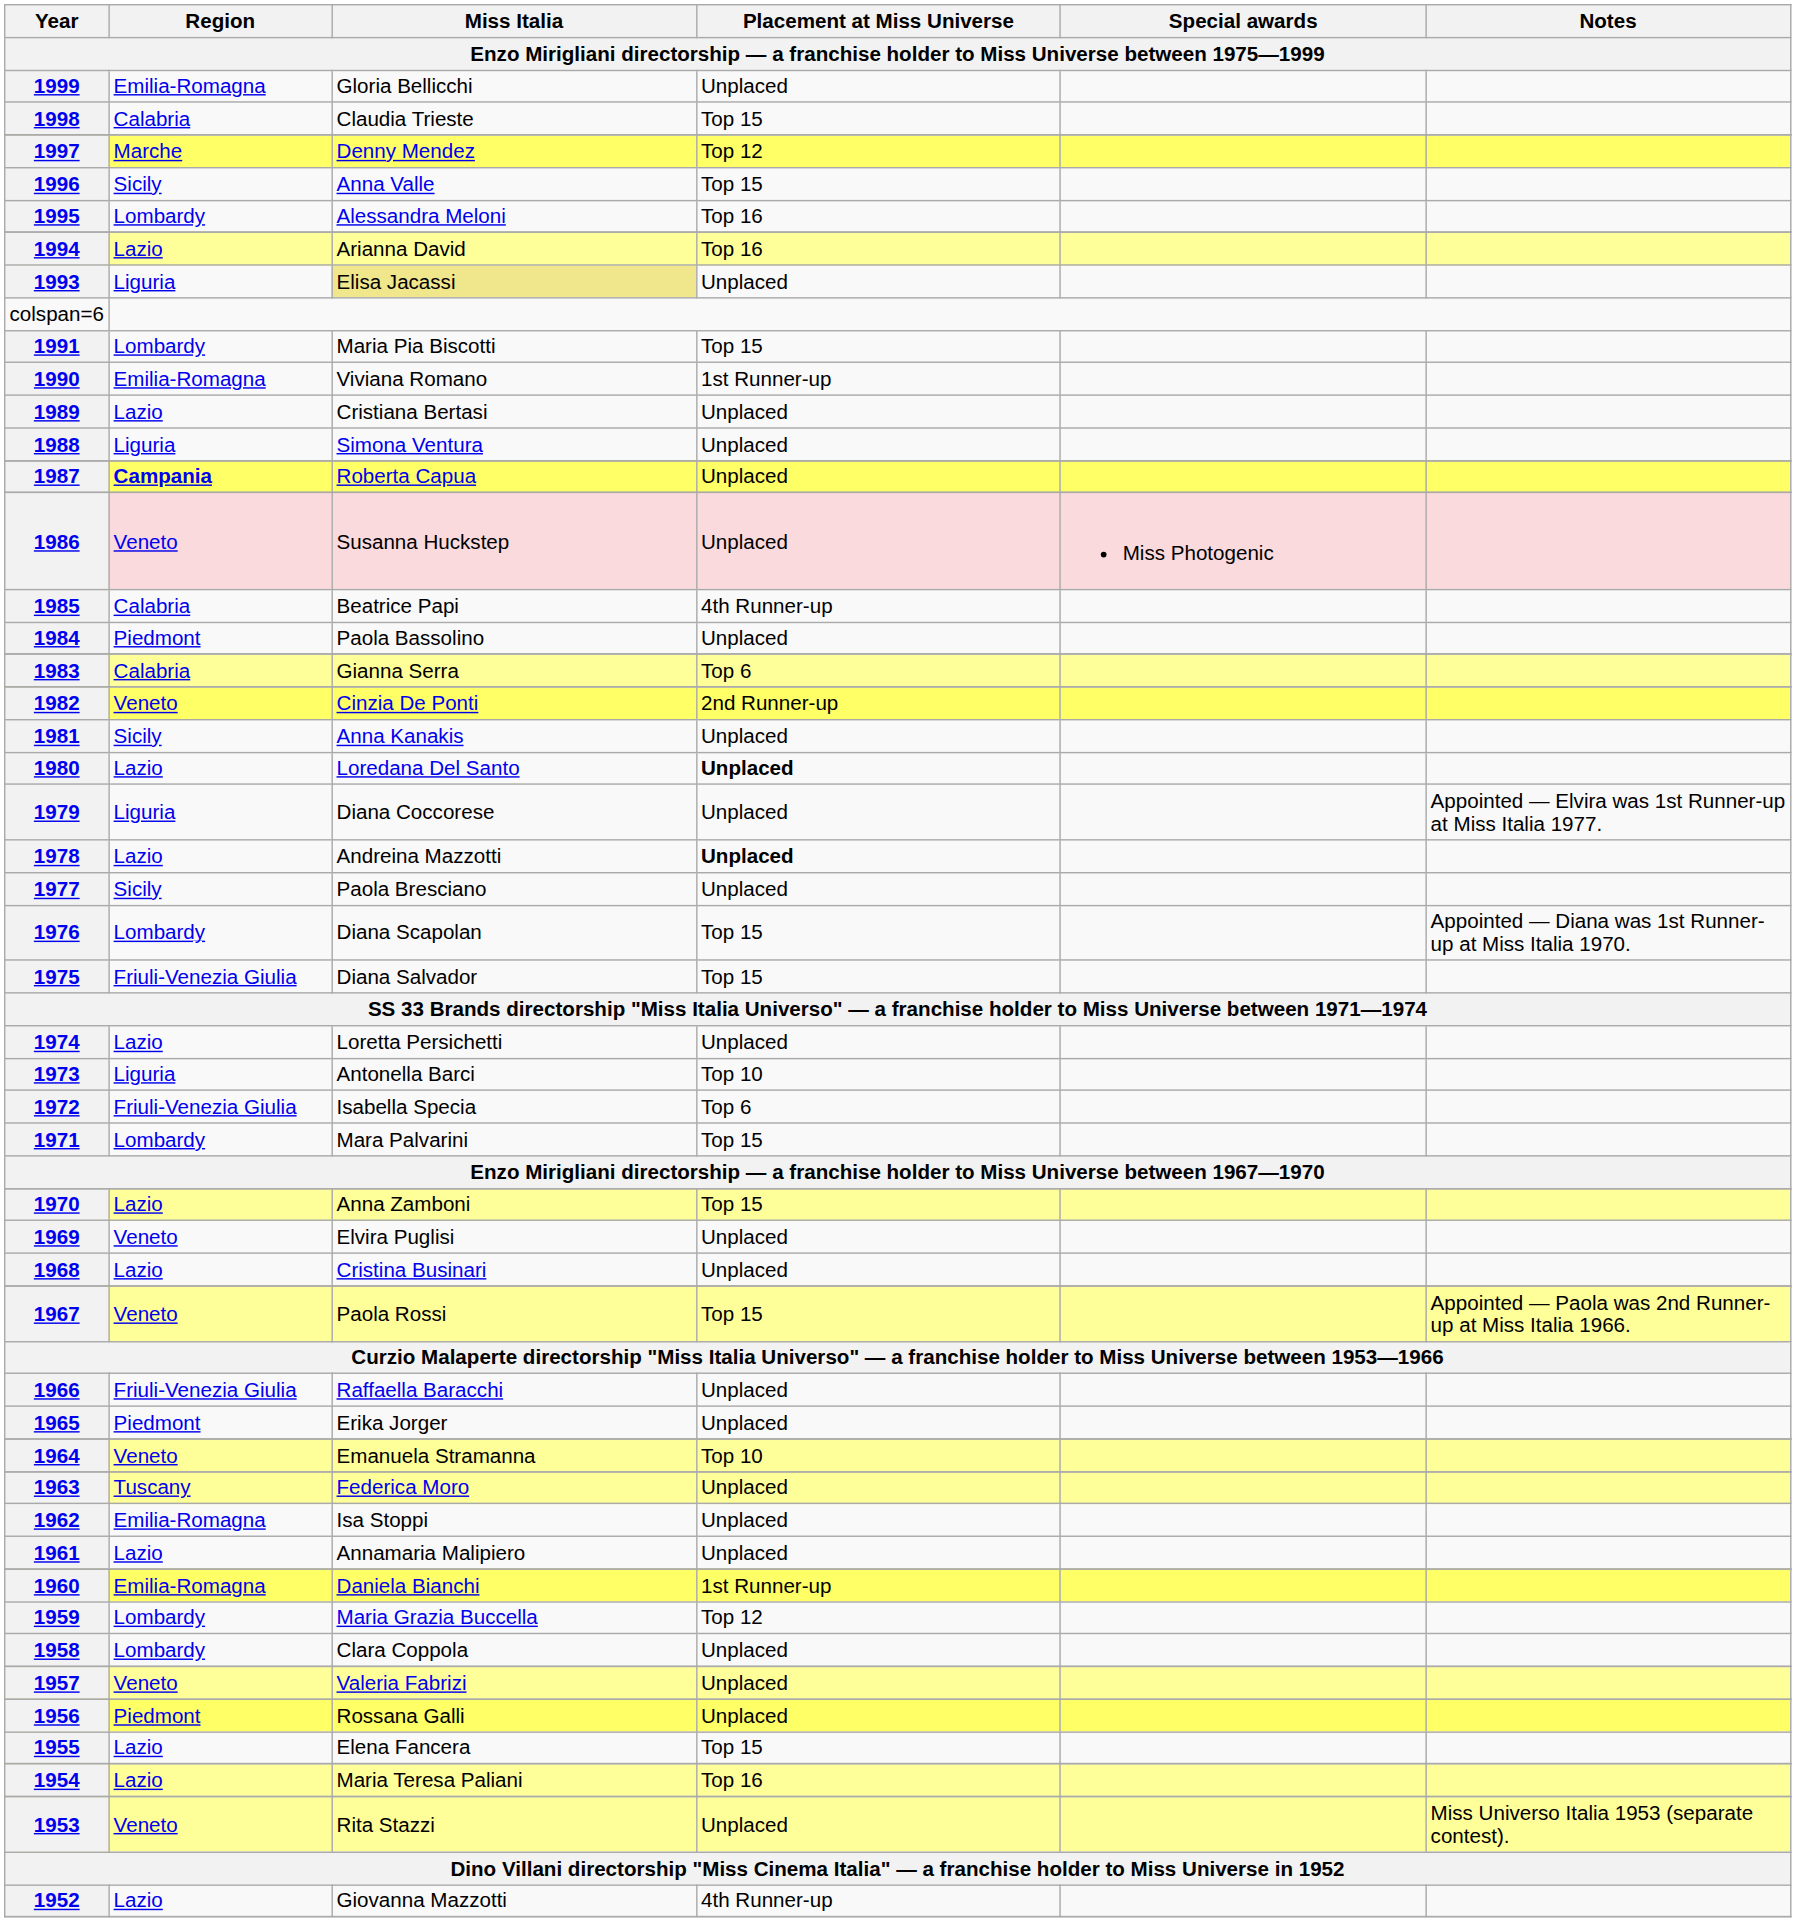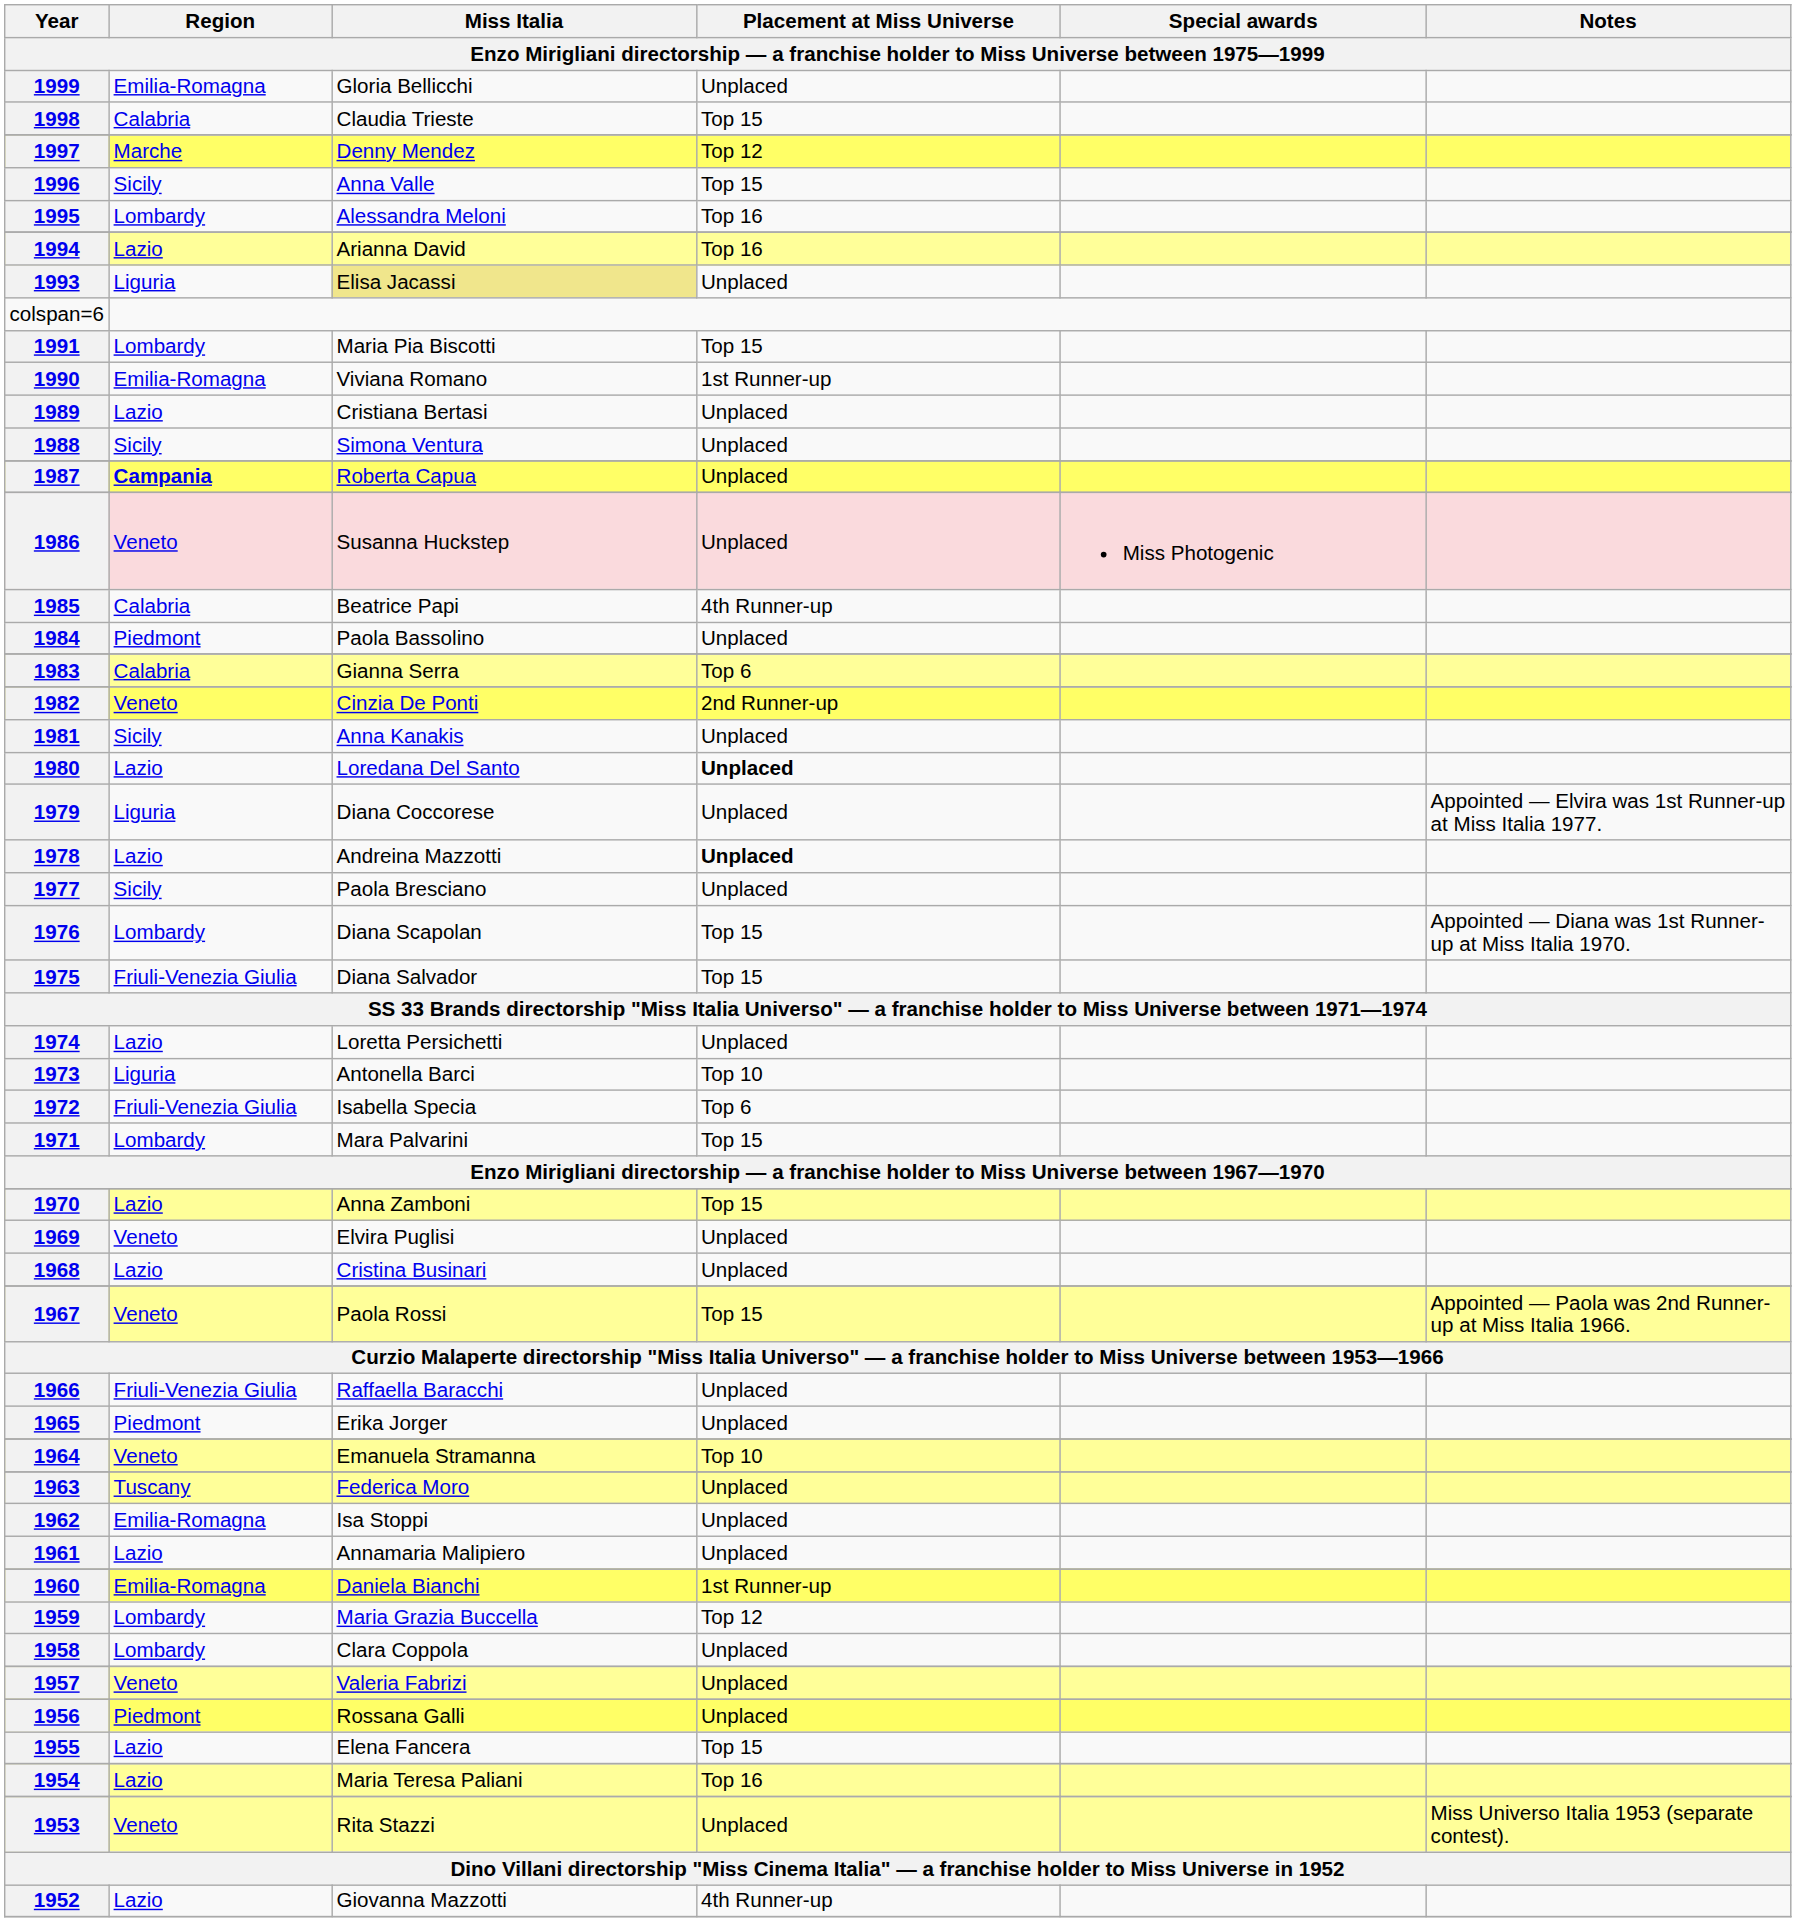(144, 444) Liguria -> (138, 444) Sicily
